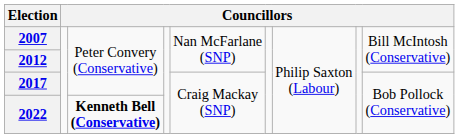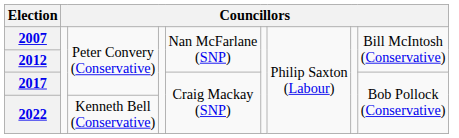(115, 114) bold -> (113, 114) normal
